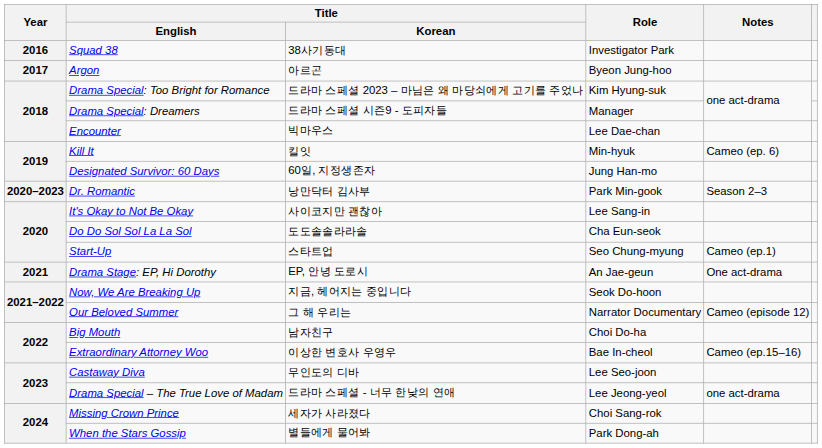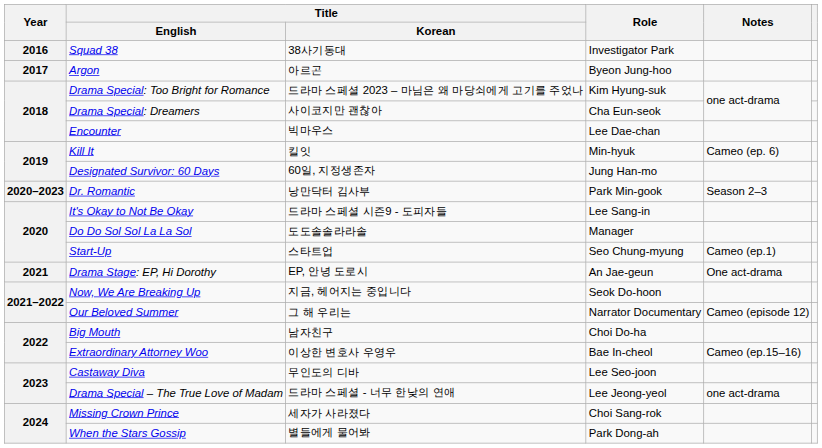(368, 110) 드라마 스페셜 시즌9 - 도피자들 -> (335, 110) 사이코지만 괜찮아
(611, 111) Manager -> (625, 111) Cha Eun-seok
(335, 211) 사이코지만 괜찮아 -> (368, 211) 드라마 스페셜 시즌9 - 도피자들
(625, 231) Cha Eun-seok -> (611, 231) Manager
